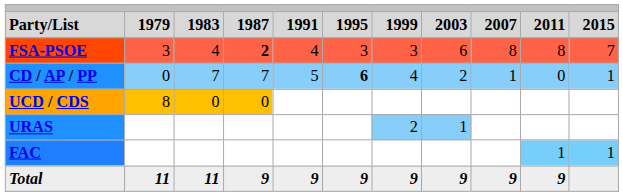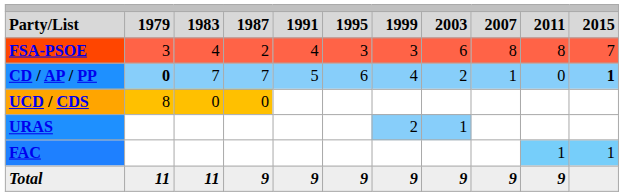(265, 50) bold -> (265, 50) normal
(166, 76) normal -> (166, 76) bold
(364, 76) bold -> (364, 76) normal
(611, 76) normal -> (611, 76) bold
